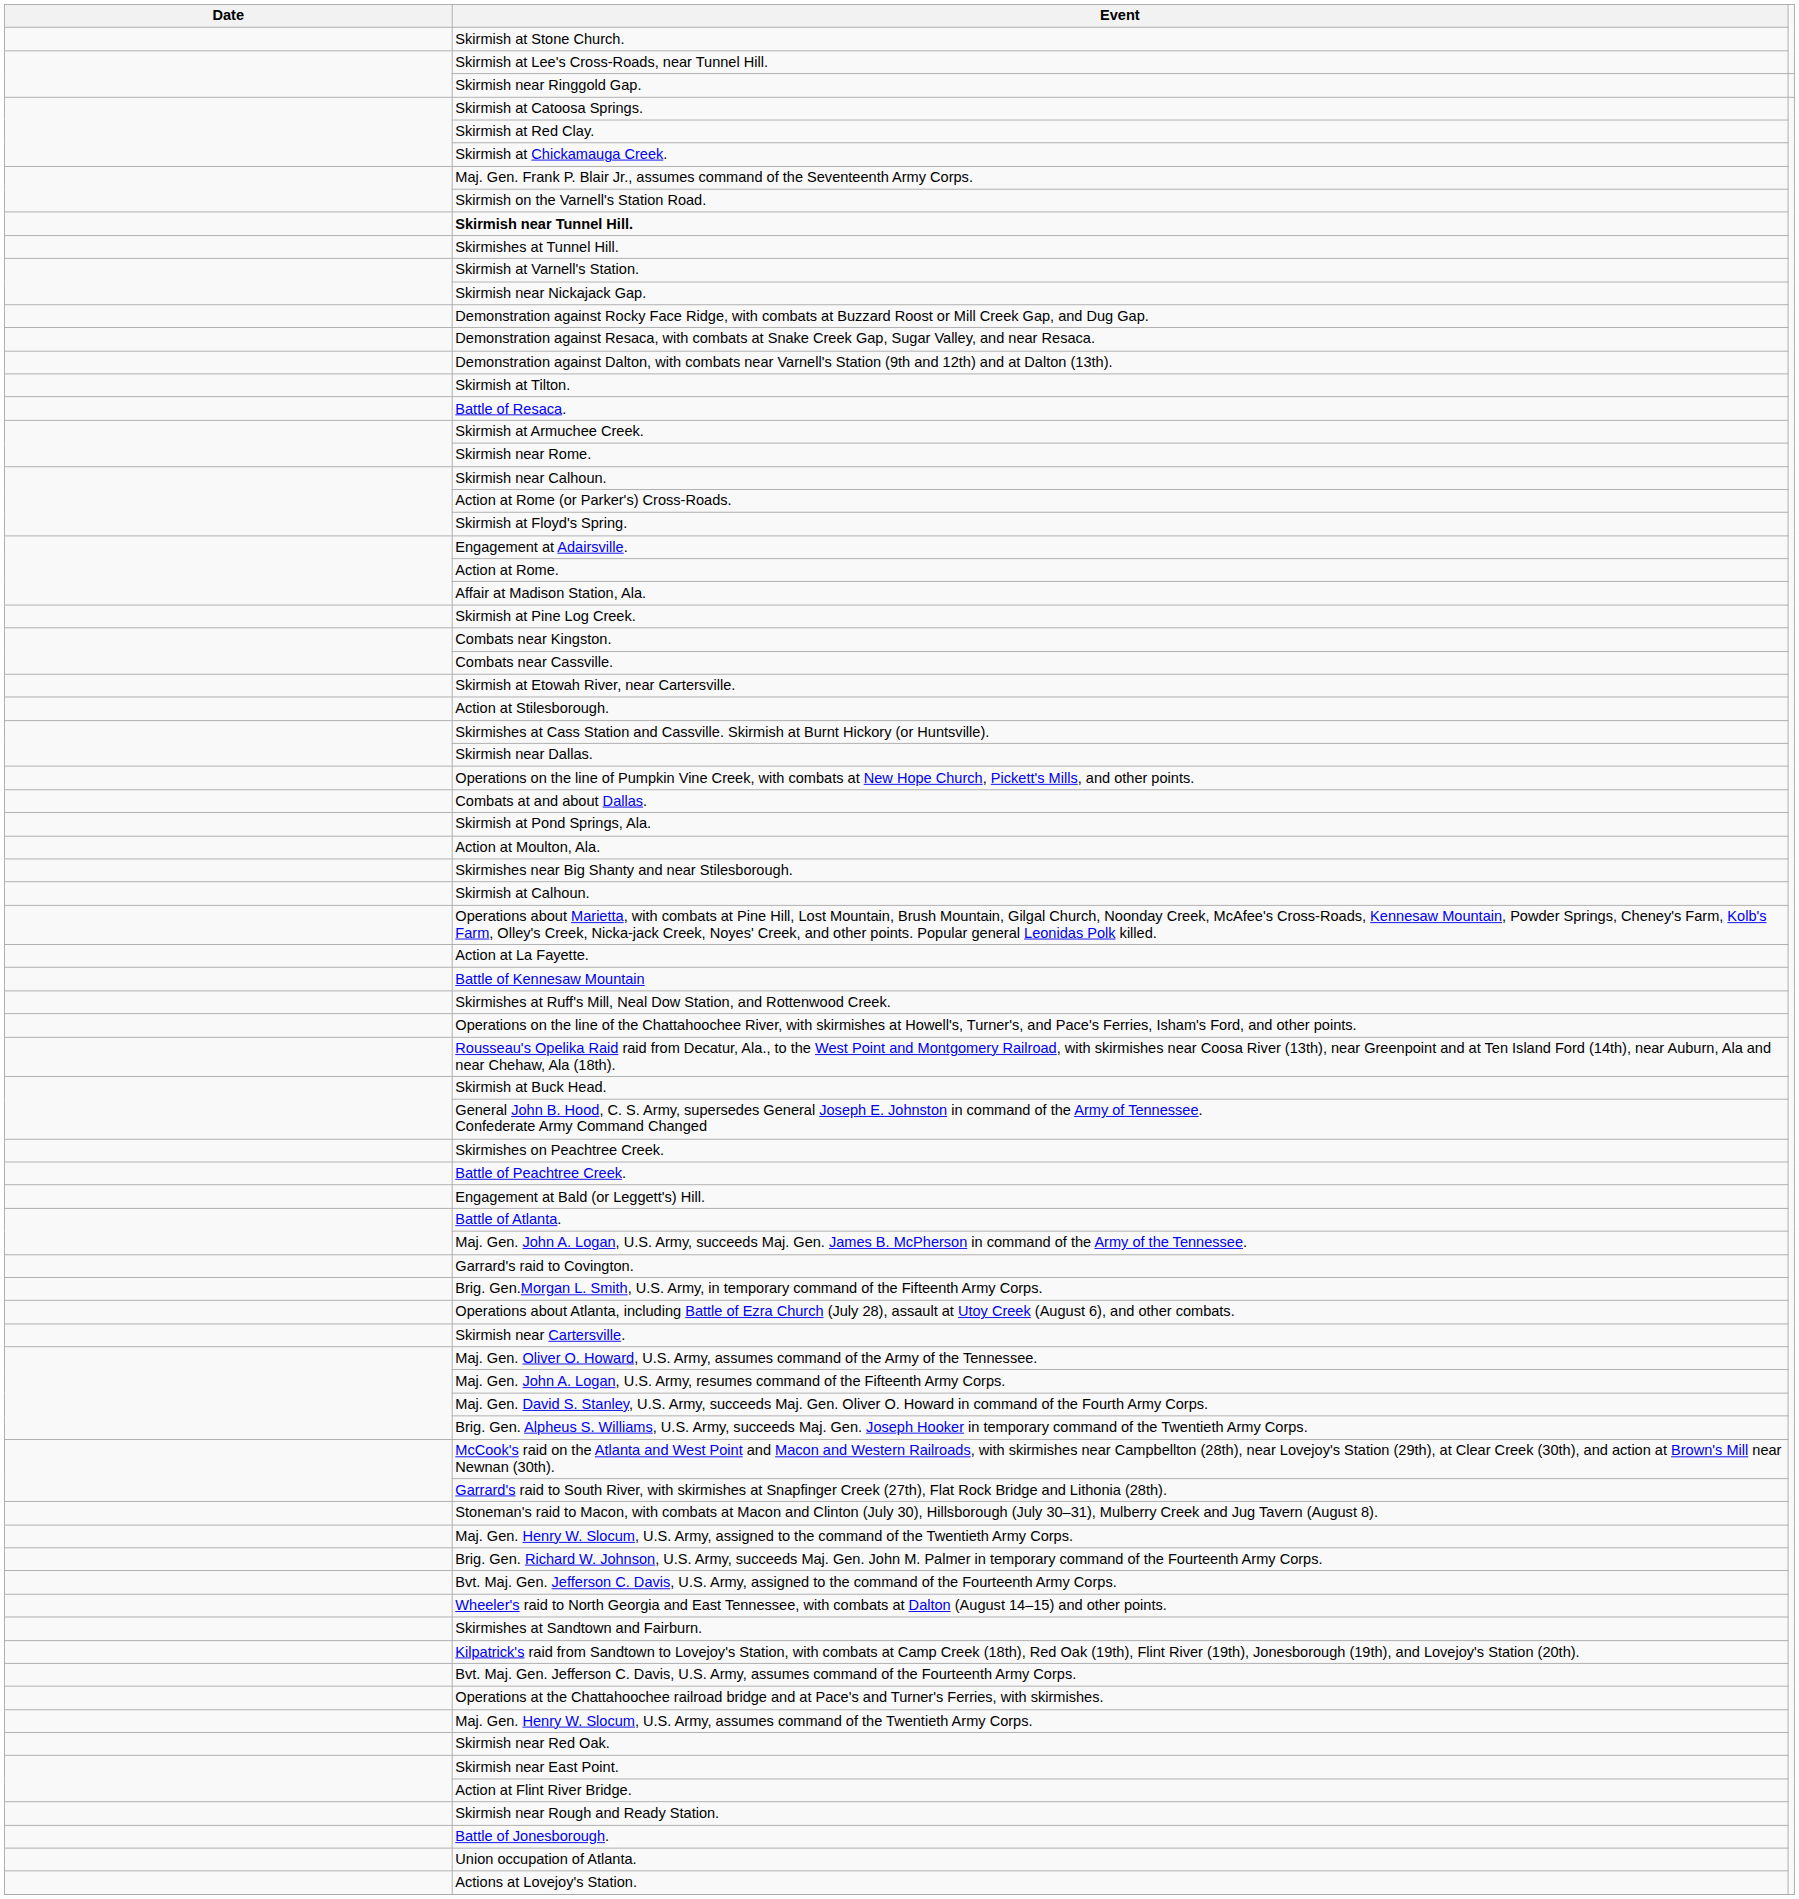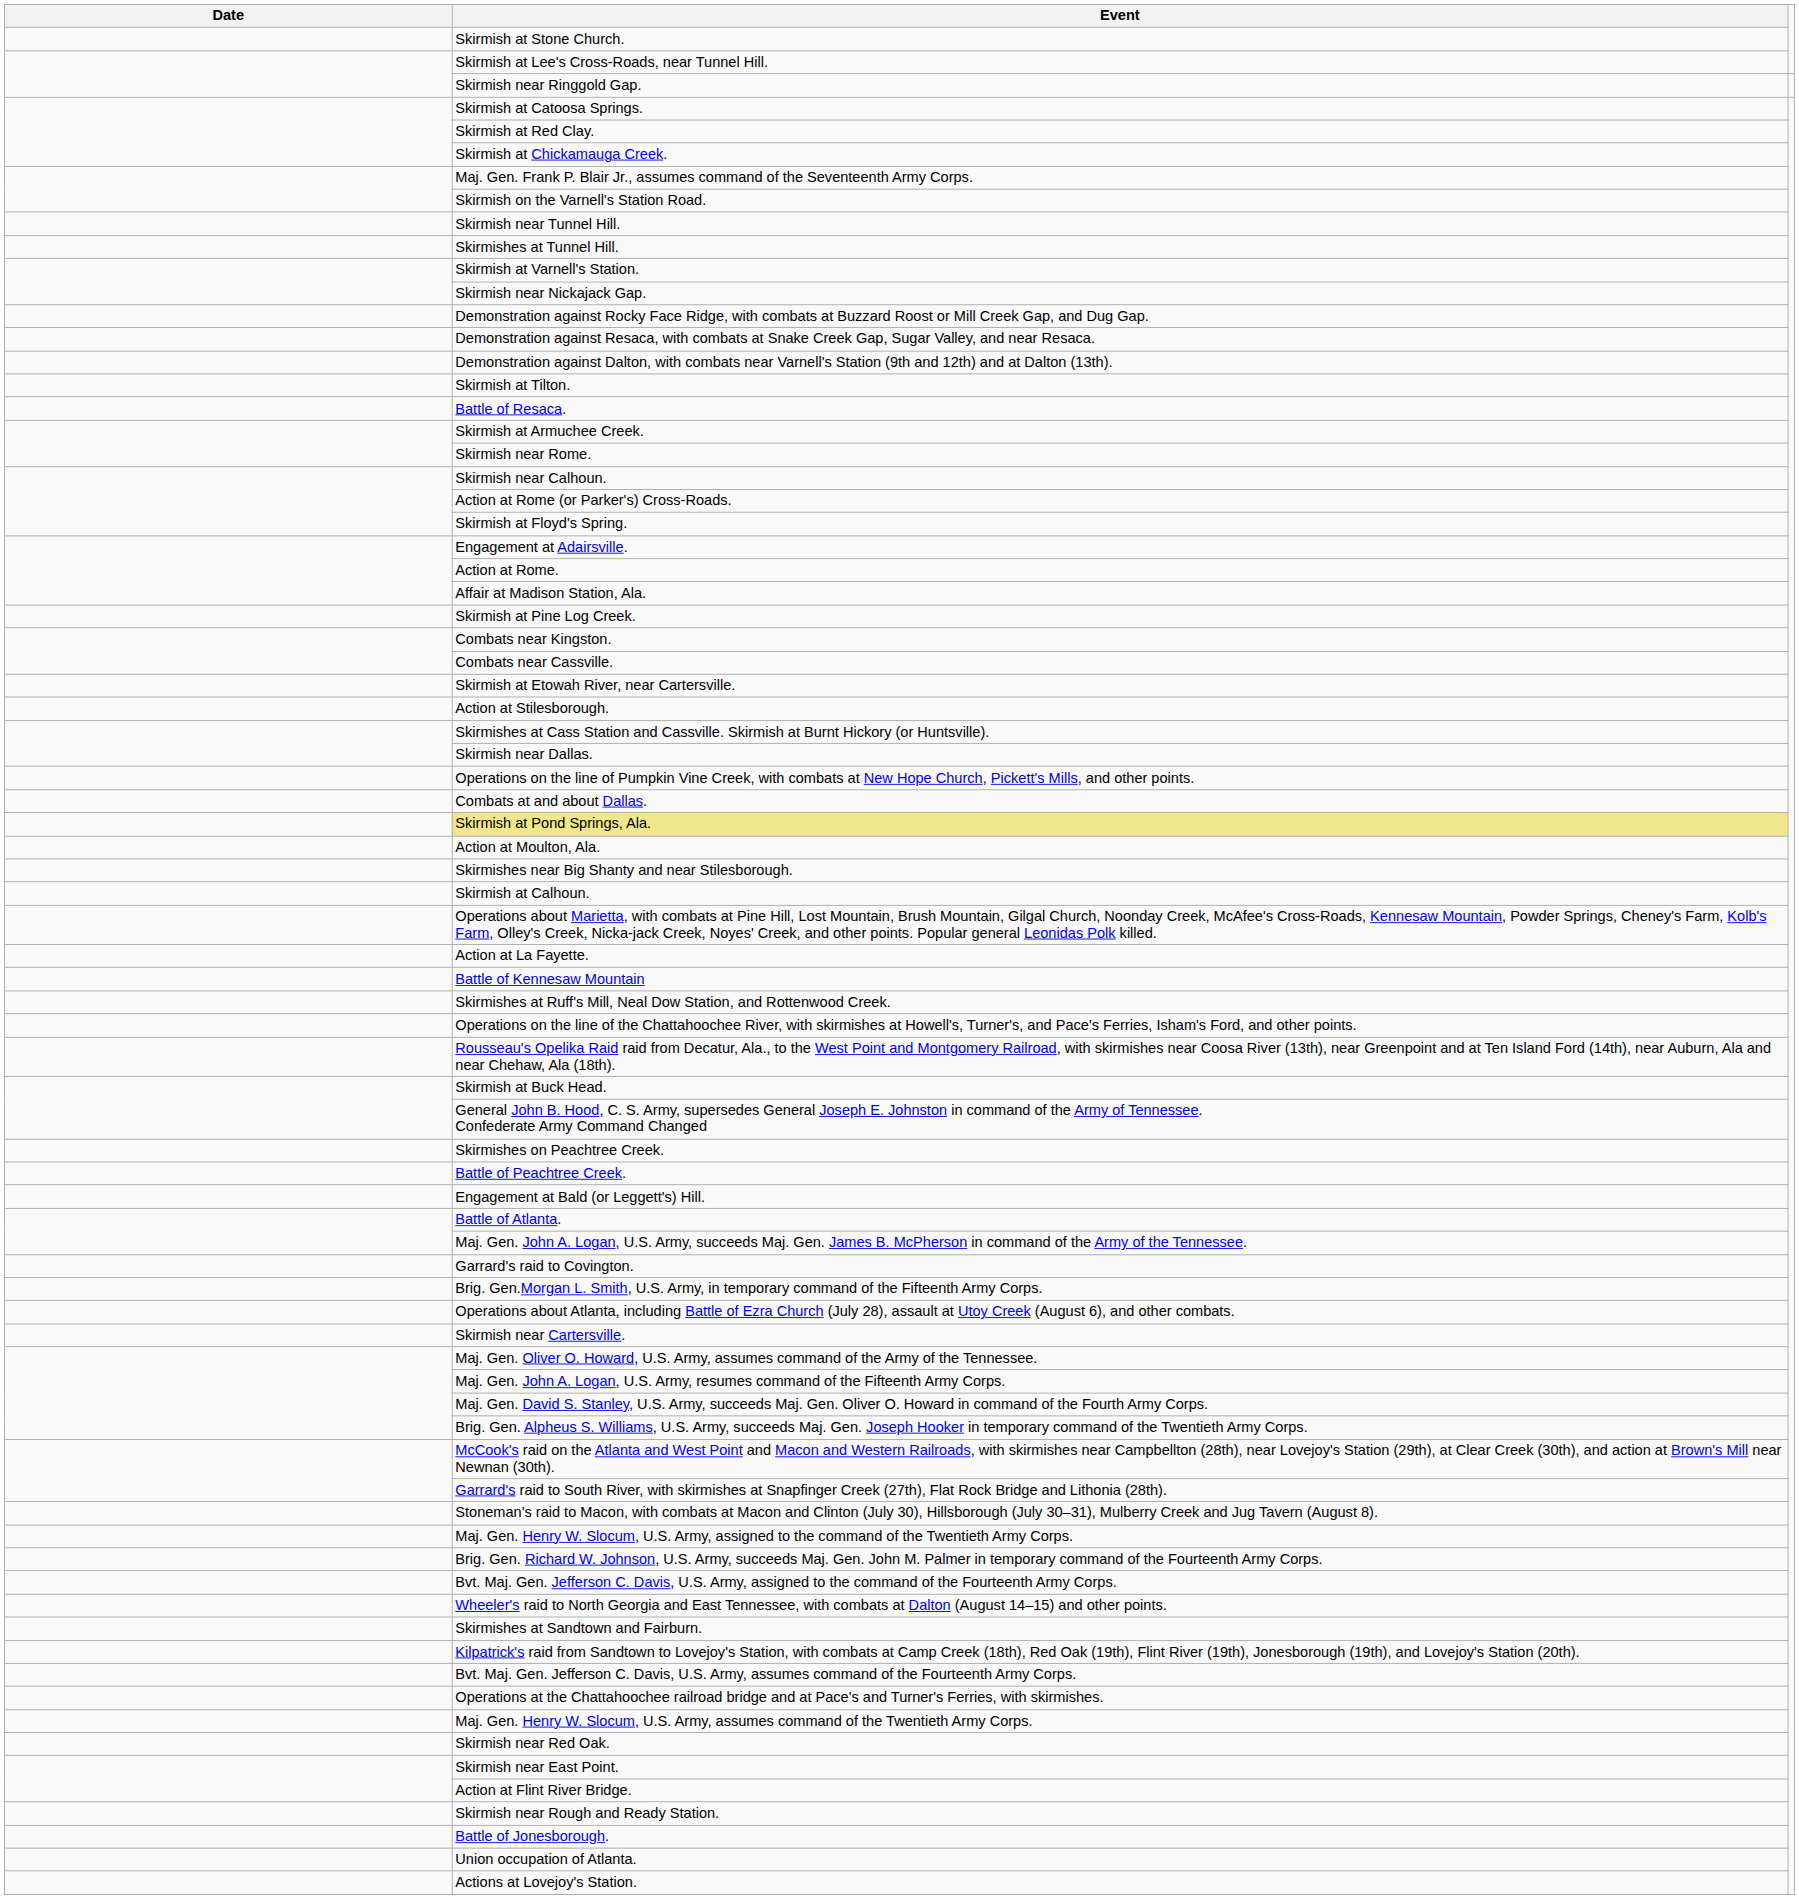(544, 223) bold -> (538, 223) normal
(553, 824) no background -> (553, 824) khaki background
